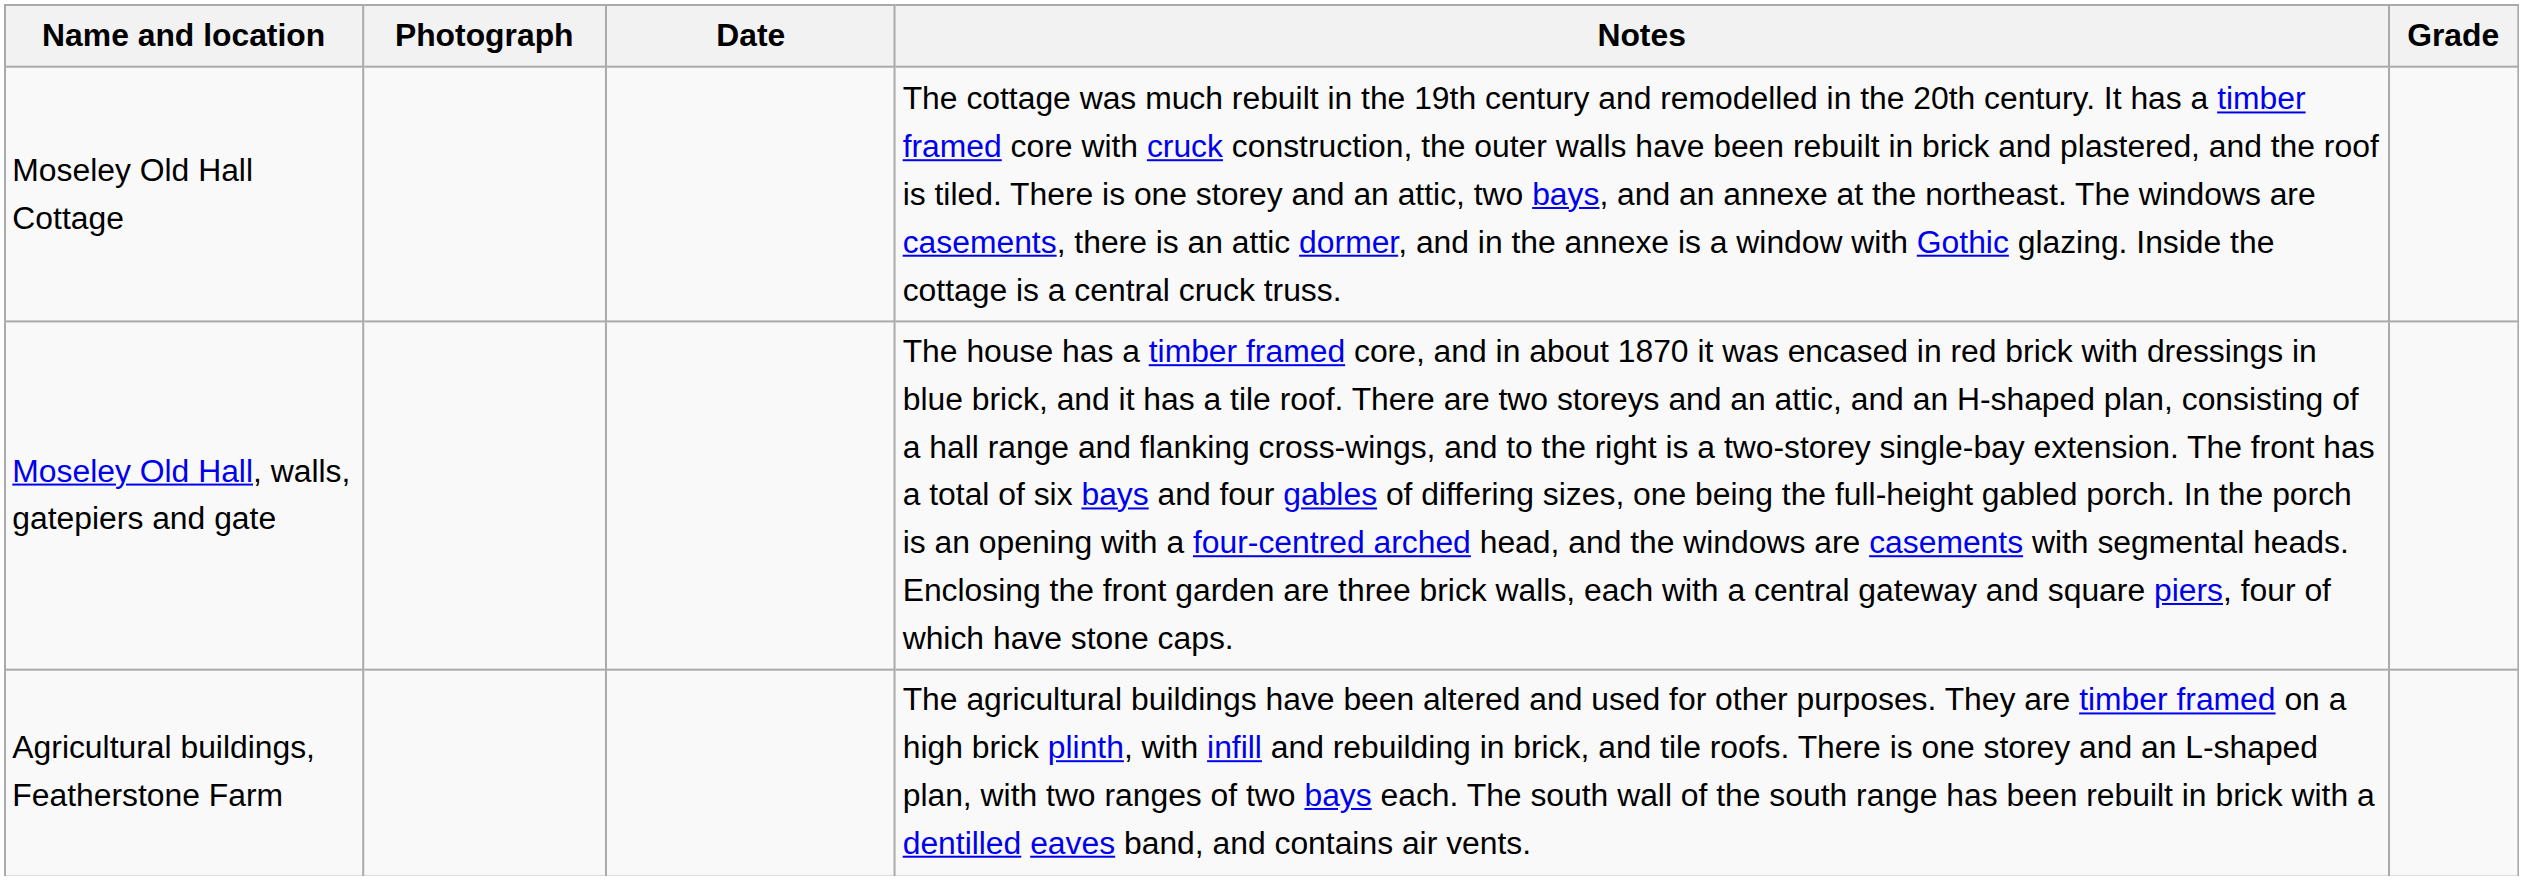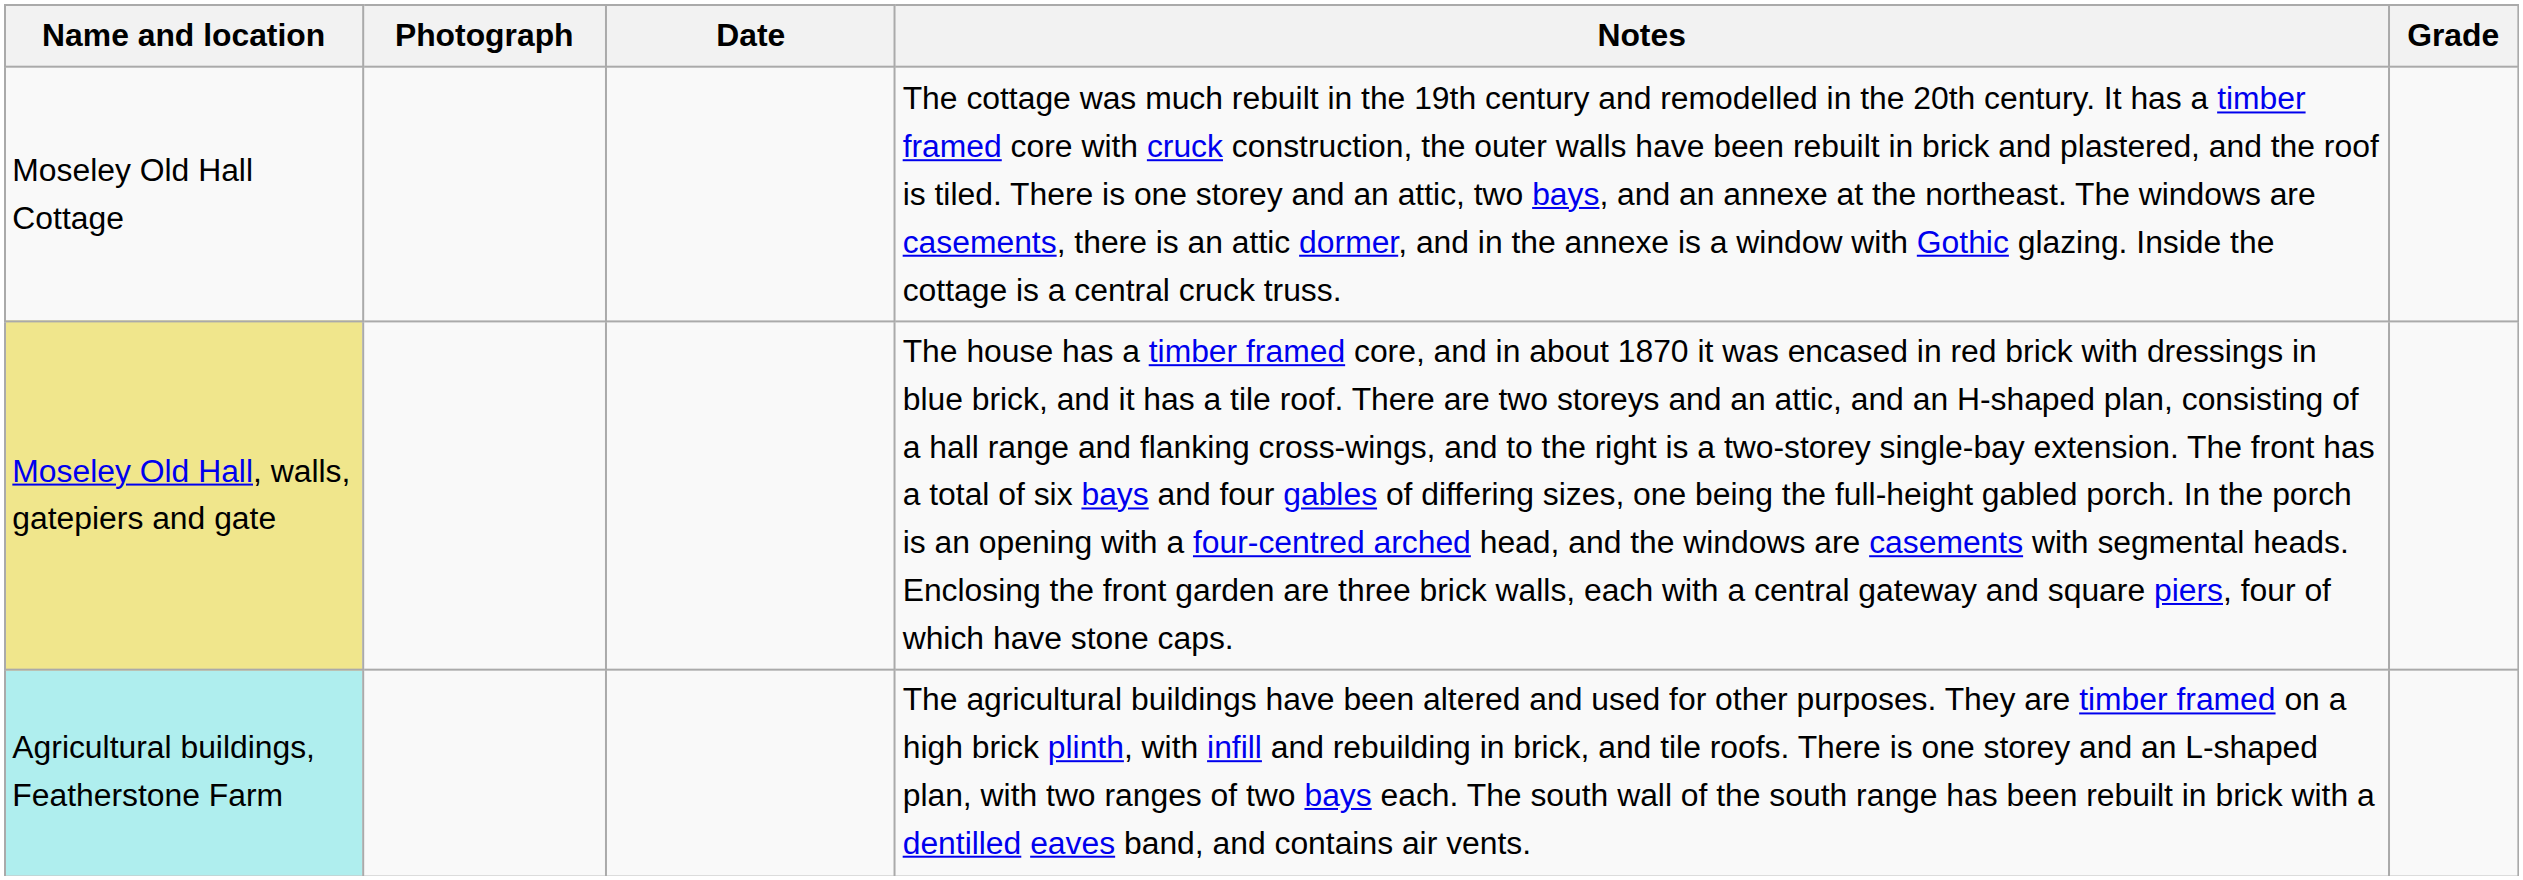(181, 494) no background -> (181, 494) khaki background
(164, 772) no background -> (164, 772) paleturquoise background
